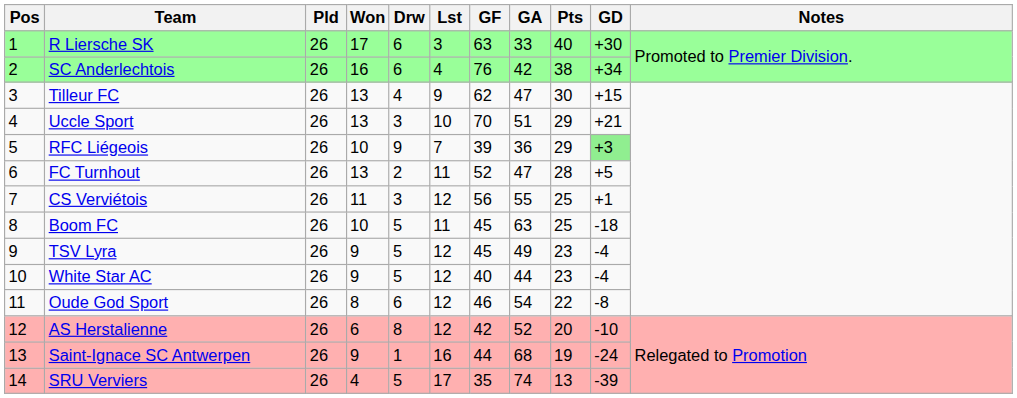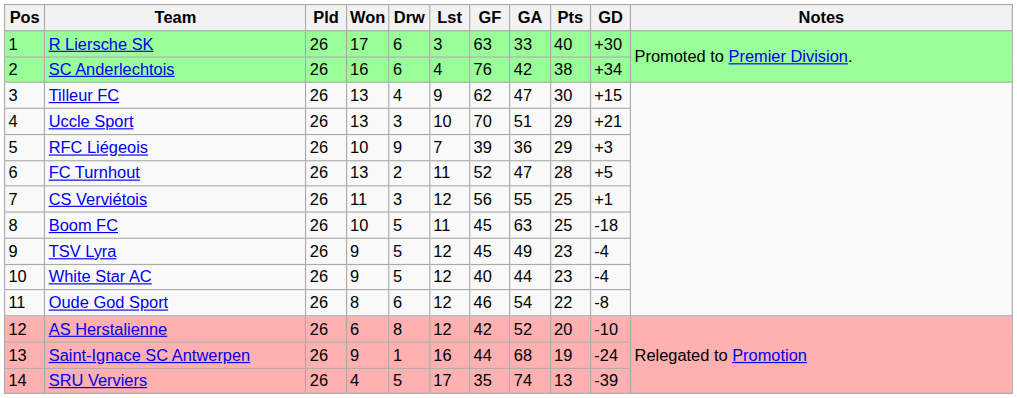(604, 148) lightgreen background -> (604, 148) no background
